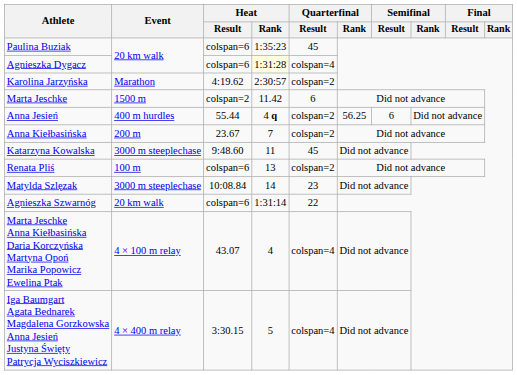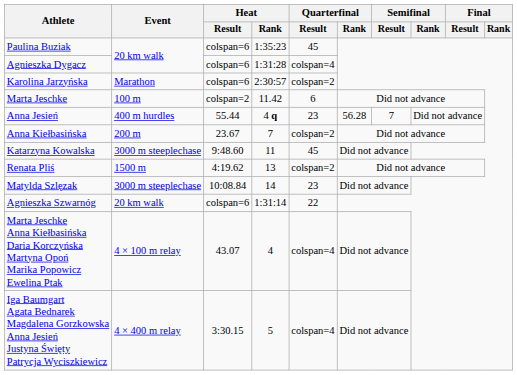(270, 64) lightyellow background -> (270, 64) no background
(228, 81) 4:19.62 -> (228, 81) colspan=6
(130, 99) 1500 m -> (127, 99) 100 m
(313, 116) colspan=2 -> (313, 116) 23
(354, 116) 56.25 -> (354, 116) 56.28
(391, 116) 6 -> (391, 116) 7
(127, 168) 100 m -> (130, 168) 1500 m
(228, 168) colspan=6 -> (228, 168) 4:19.62
